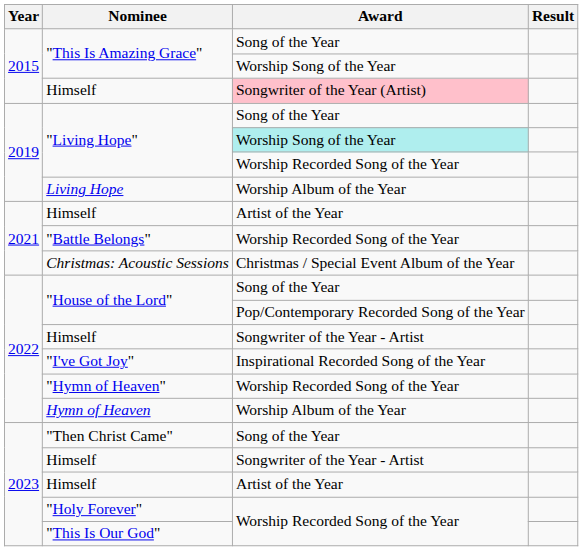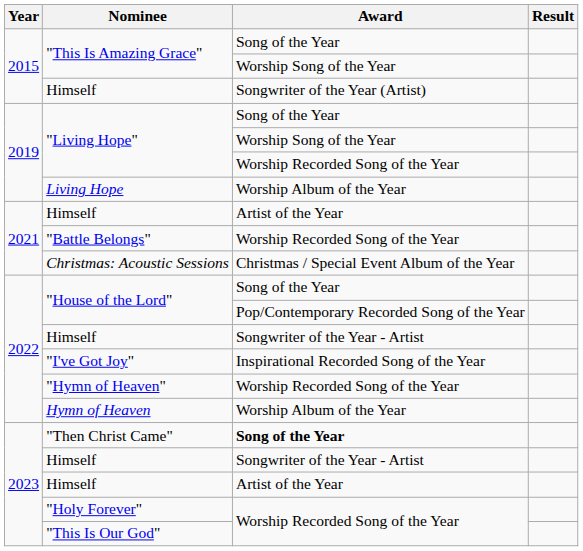(331, 90) pink background -> (331, 90) no background
(316, 139) paleturquoise background -> (316, 139) no background
(288, 435) normal -> (290, 435) bold
